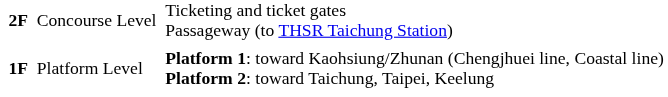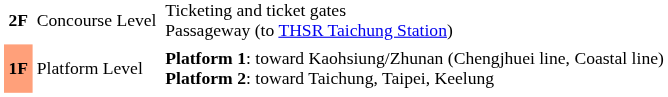(18, 68) no background -> (18, 68) lightsalmon background
